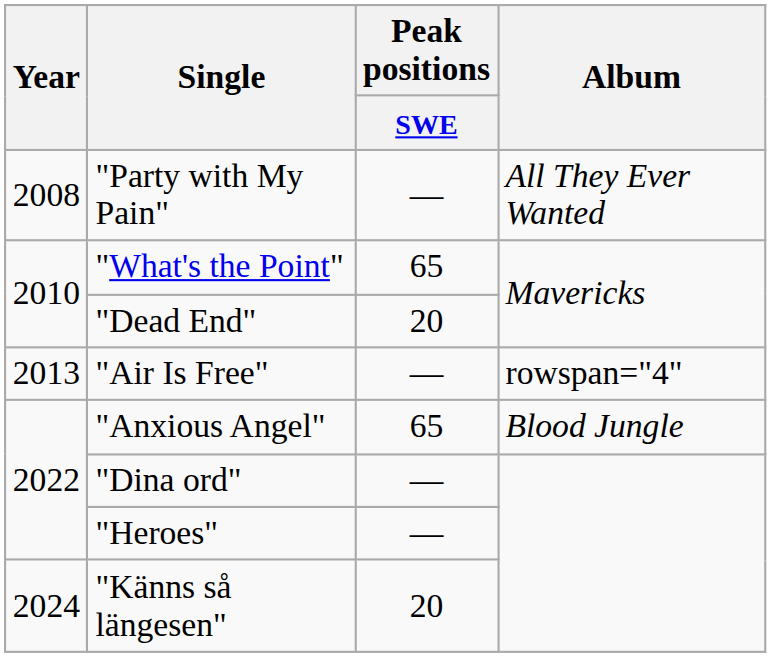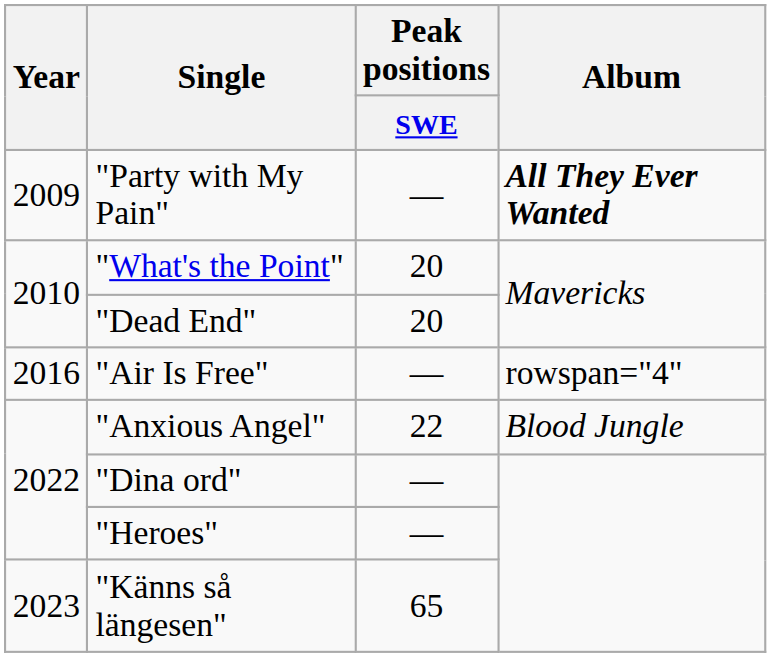(46, 194) 2008 -> (46, 194) 2009
(598, 194) normal -> (602, 194) bold
(426, 266) 65 -> (426, 266) 20
(46, 373) 2013 -> (46, 373) 2016
(426, 426) 65 -> (426, 426) 22
(46, 605) 2024 -> (46, 605) 2023
(426, 605) 20 -> (426, 605) 65
